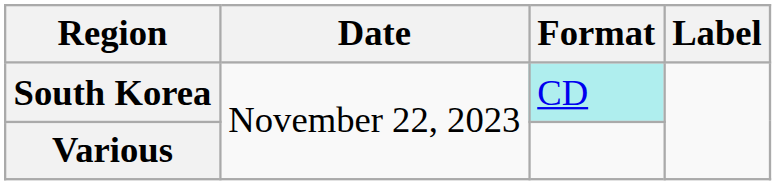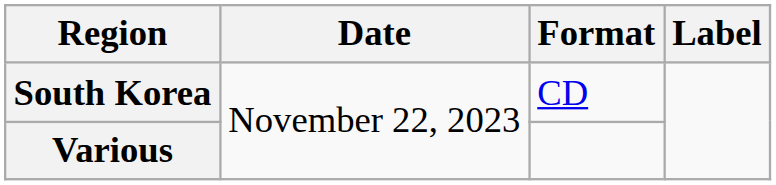(563, 91) paleturquoise background -> (563, 91) no background
